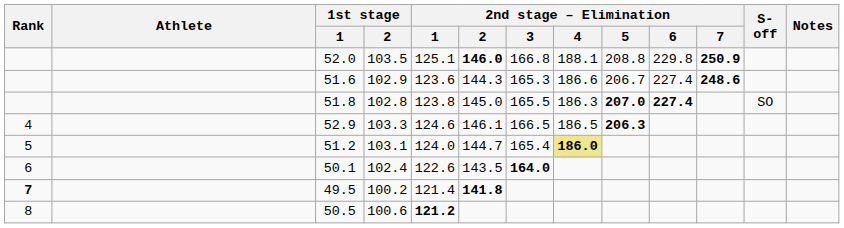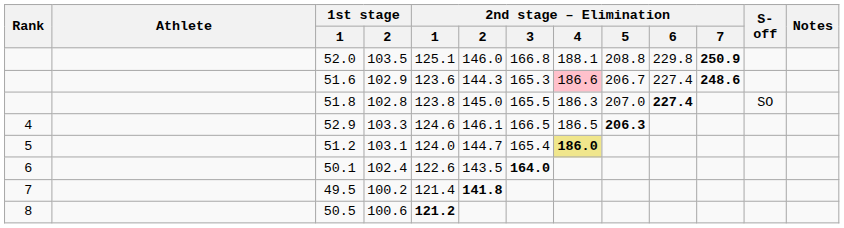(482, 59) bold -> (482, 59) normal
(578, 81) no background -> (578, 81) pink background
(625, 103) bold -> (625, 103) normal
(28, 190) bold -> (28, 190) normal
